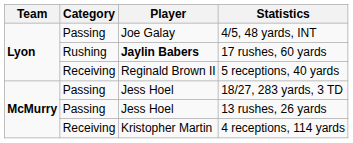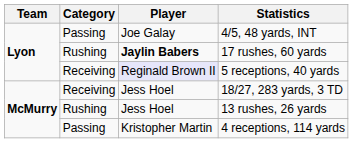(168, 71) no background -> (168, 71) lavender background
(84, 90) Passing -> (89, 90) Receiving
(84, 109) Passing -> (85, 109) Rushing
(89, 128) Receiving -> (84, 128) Passing
